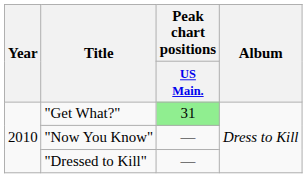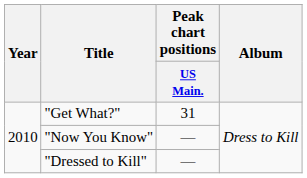(188, 113) lightgreen background -> (188, 113) no background
